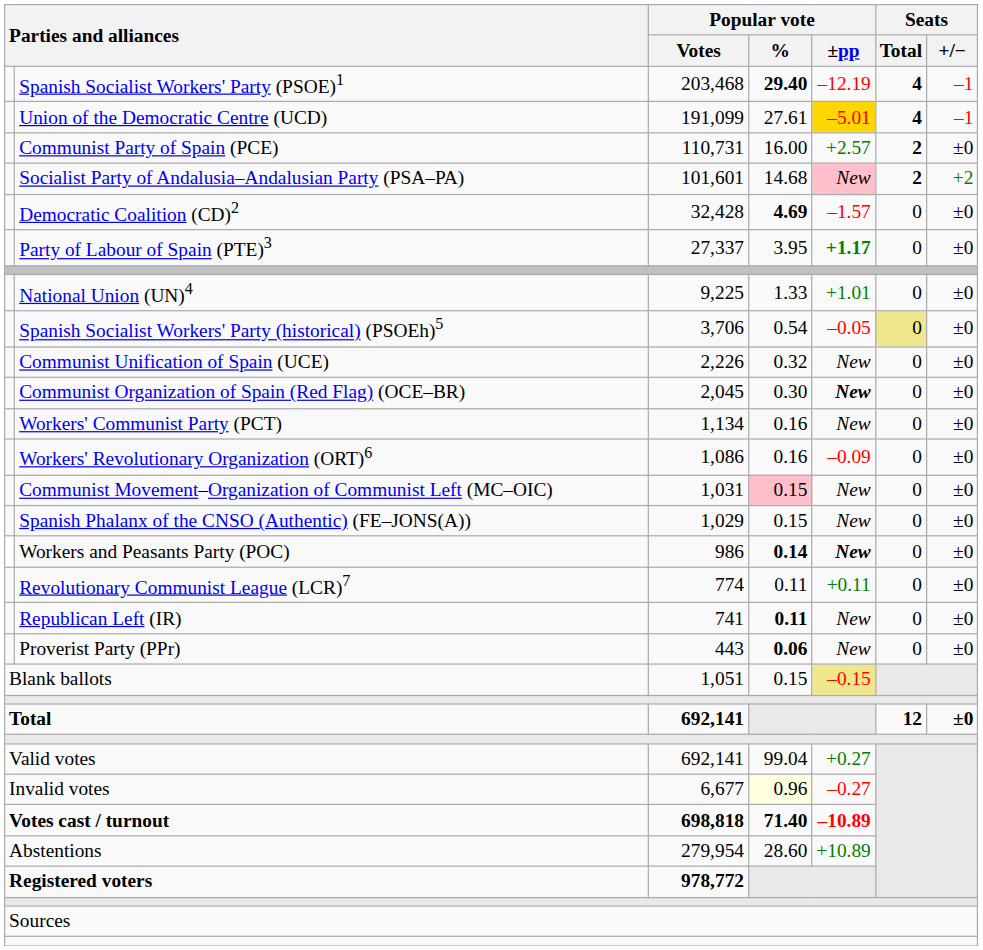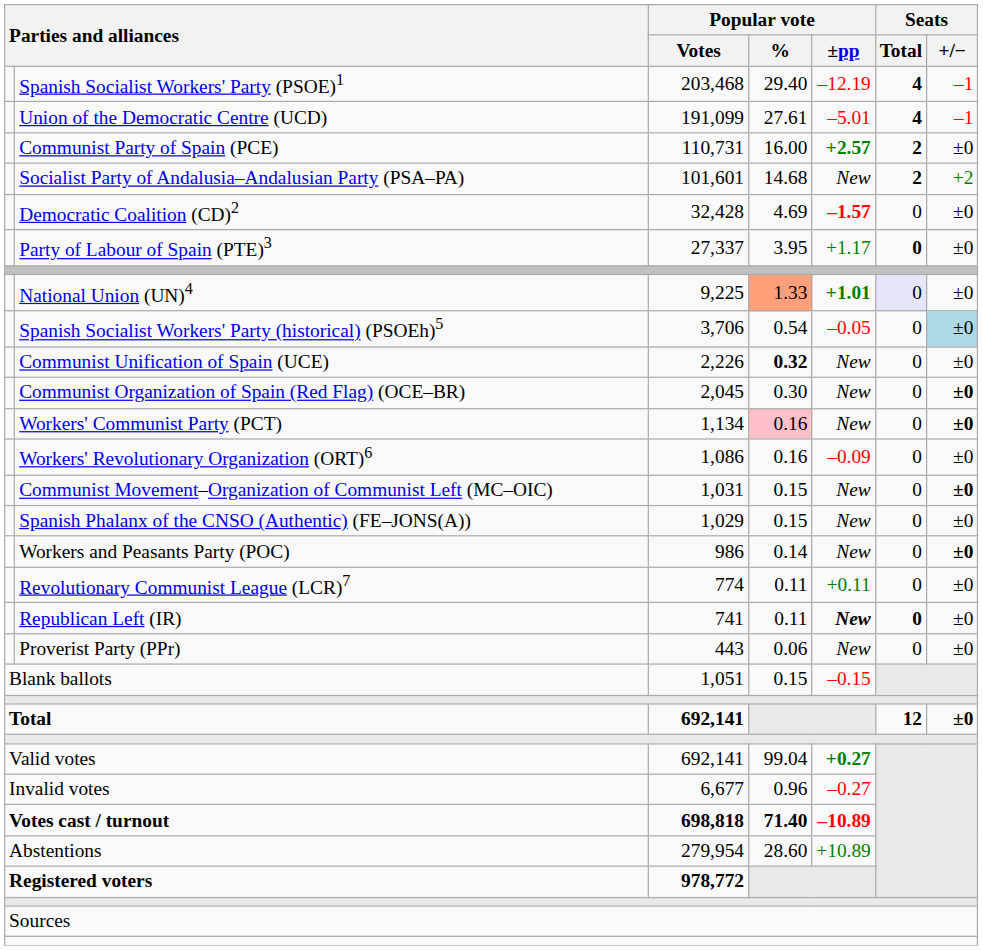(786, 83) bold -> (786, 83) normal
(849, 117) gold background -> (849, 117) no background
(848, 147) normal -> (848, 147) bold
(854, 178) pink background -> (854, 178) no background
(790, 211) bold -> (790, 211) normal
(849, 211) normal -> (849, 211) bold
(848, 247) bold -> (848, 247) normal
(917, 247) normal -> (917, 247) bold
(790, 292) no background -> (790, 292) lightsalmon background
(848, 292) normal -> (848, 292) bold
(917, 292) no background -> (917, 292) lavender background
(917, 328) khaki background -> (917, 328) no background
(963, 328) no background -> (963, 328) lightblue background
(790, 361) normal -> (790, 361) bold
(853, 392) bold -> (854, 392) normal
(963, 392) normal -> (963, 392) bold
(790, 423) no background -> (790, 423) pink background
(963, 423) normal -> (963, 423) bold
(790, 490) pink background -> (790, 490) no background
(963, 490) normal -> (963, 490) bold
(790, 551) bold -> (790, 551) normal
(853, 551) bold -> (854, 551) normal
(963, 551) normal -> (963, 551) bold
(791, 618) bold -> (791, 618) normal
(854, 618) normal -> (853, 618) bold
(917, 618) normal -> (917, 618) bold
(790, 648) bold -> (790, 648) normal
(849, 679) khaki background -> (849, 679) no background
(848, 758) normal -> (848, 758) bold
(790, 789) lightyellow background -> (790, 789) no background
